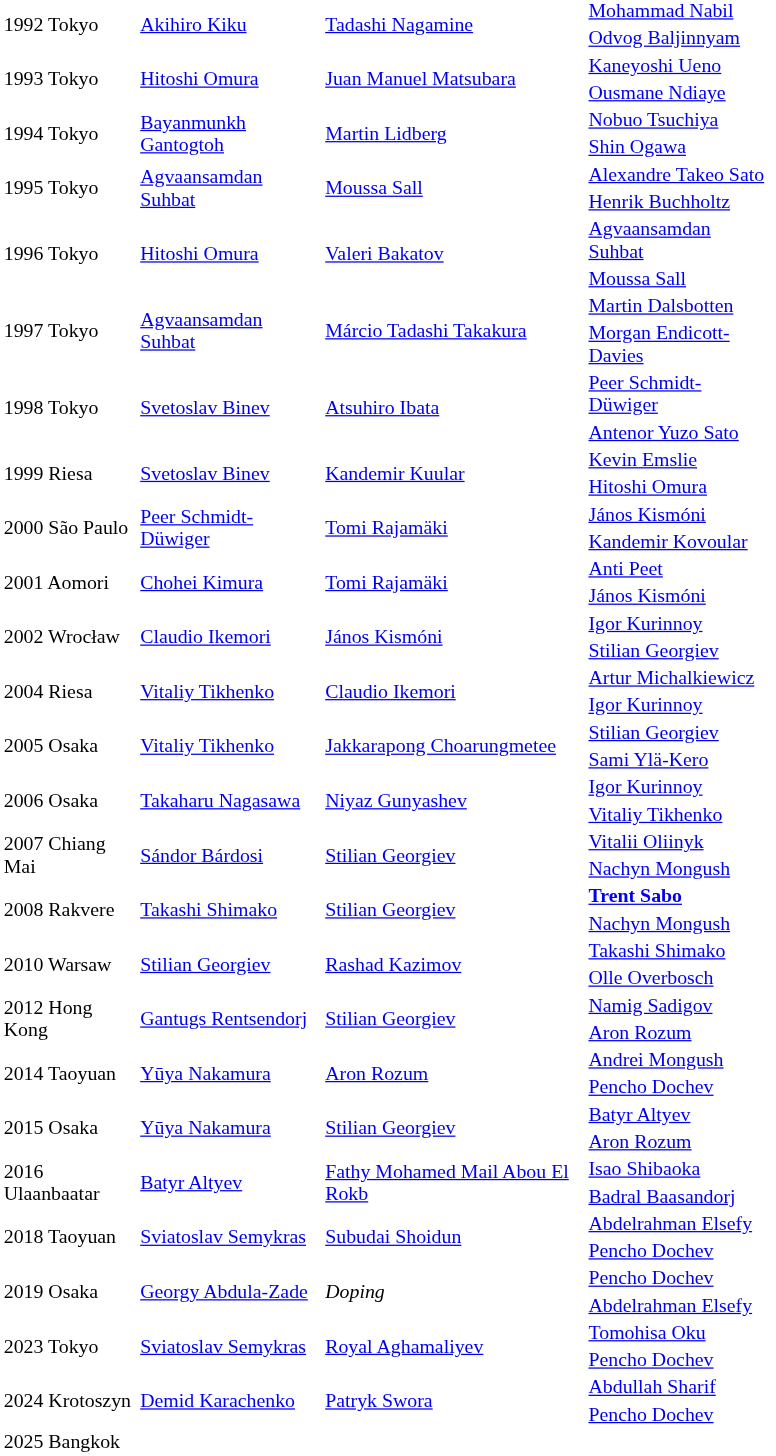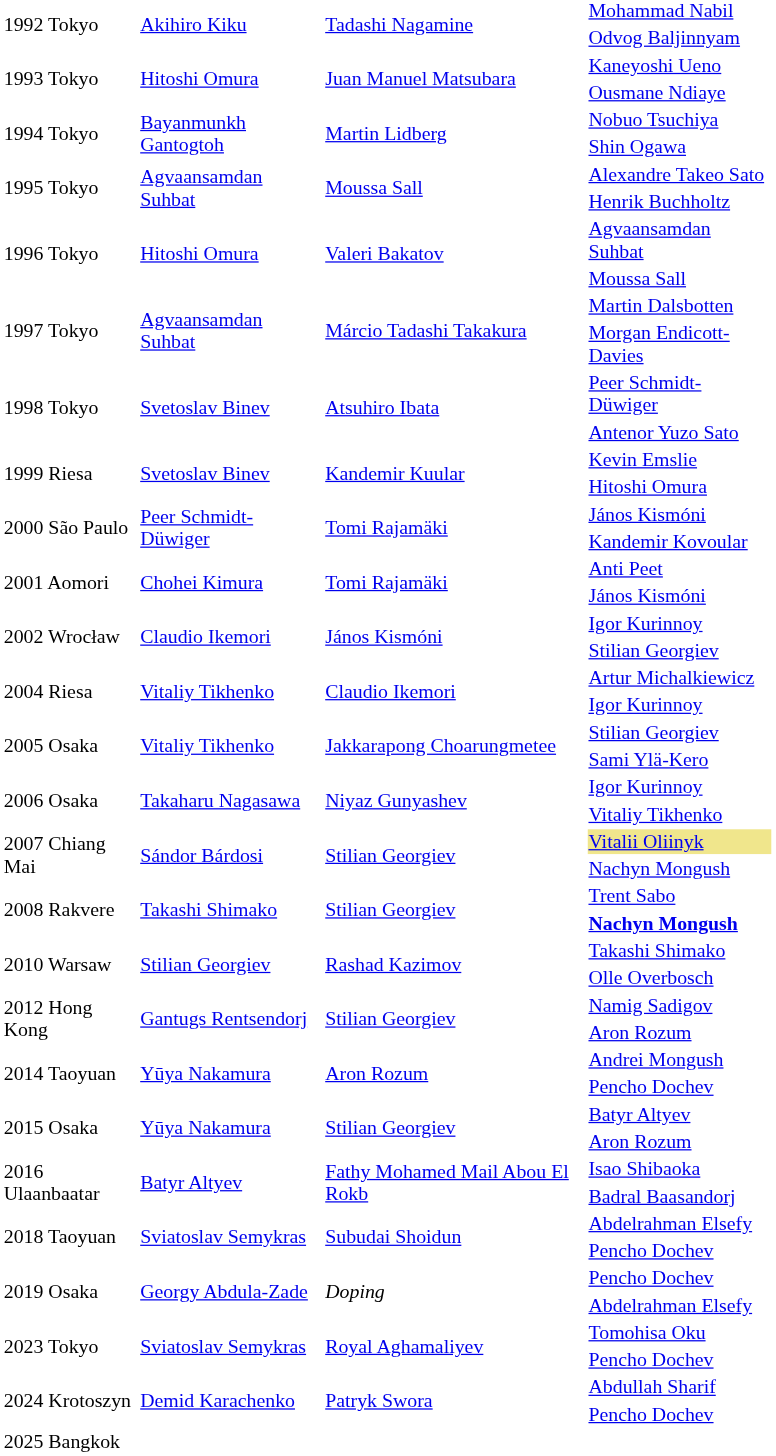(646, 841) no background -> (646, 841) khaki background
(635, 896) bold -> (632, 896) normal
(659, 923) normal -> (663, 923) bold
